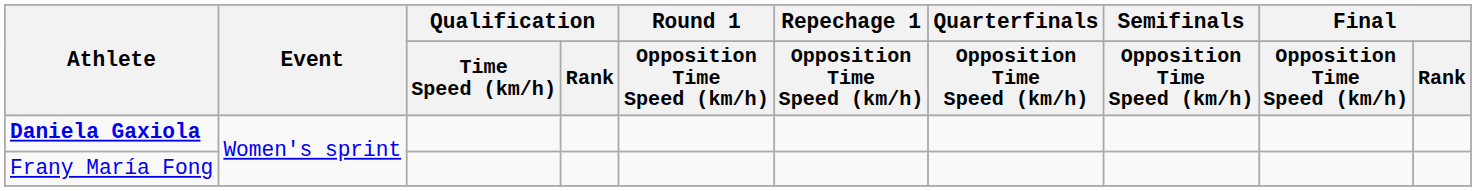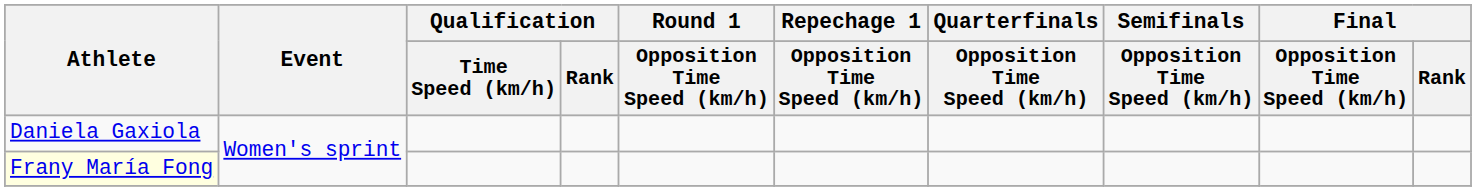(105, 133) bold -> (105, 133) normal
(112, 169) no background -> (112, 169) lightyellow background
